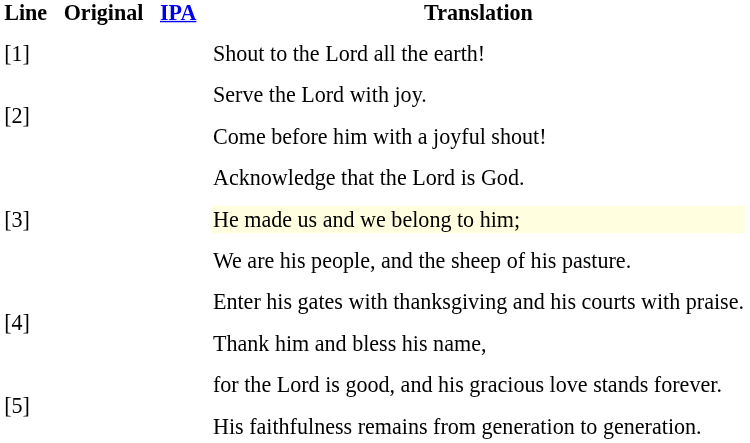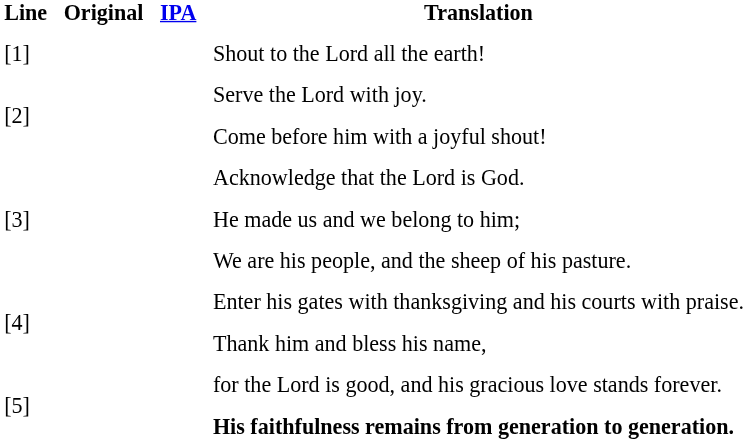(367, 219) lightyellow background -> (367, 219) no background
(457, 426) normal -> (473, 426) bold
